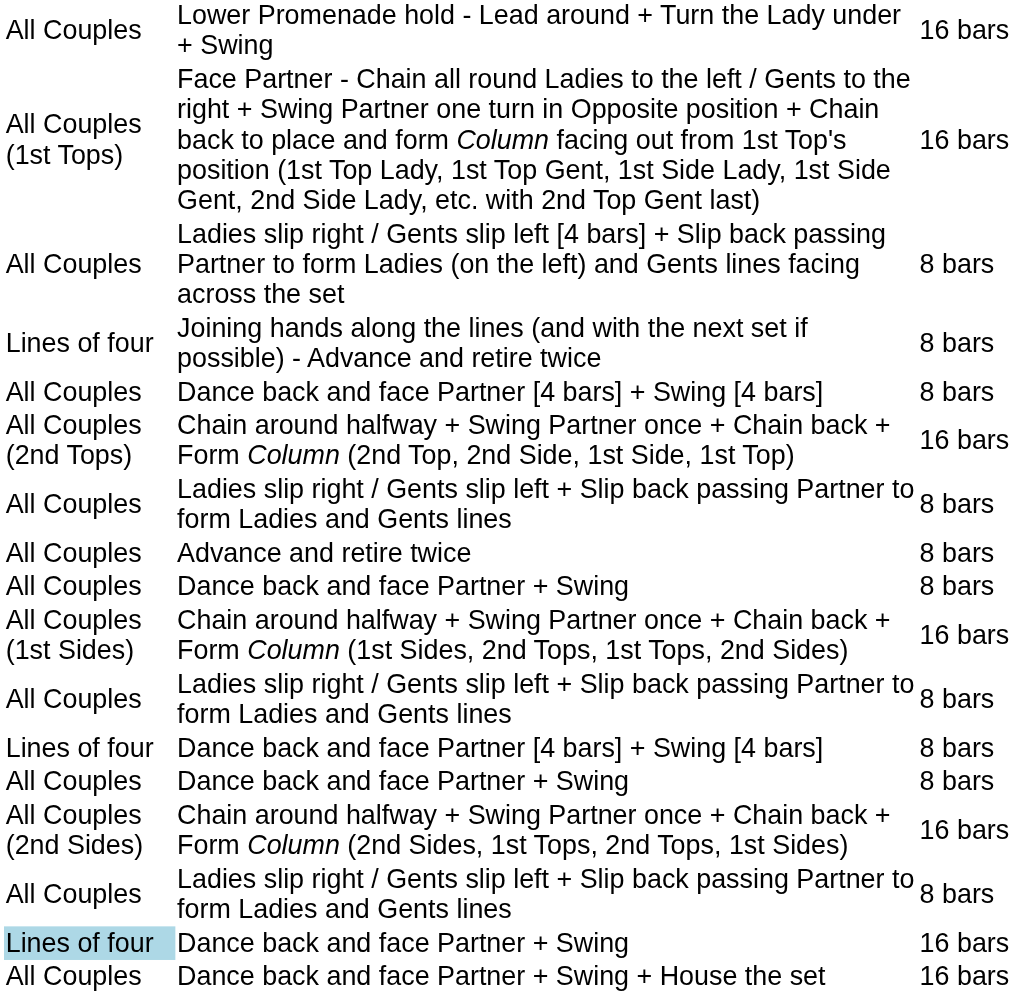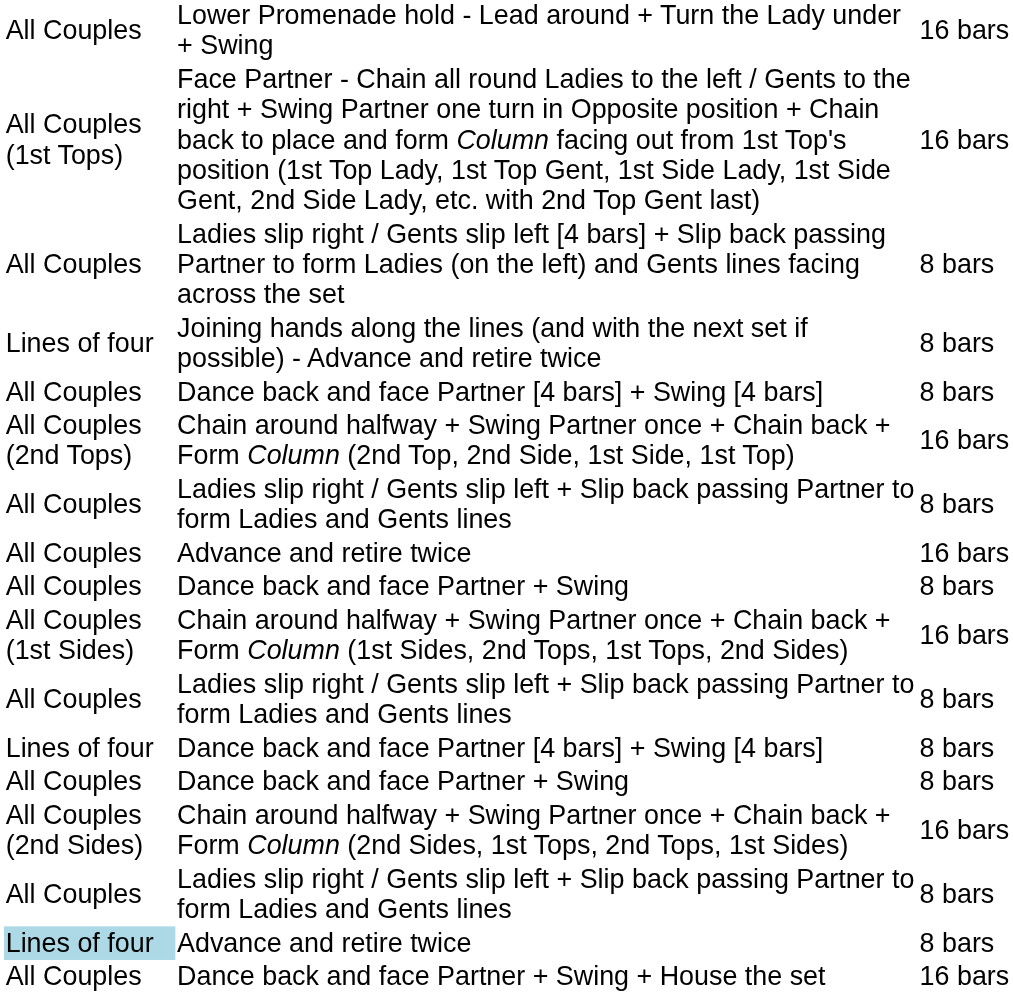(957, 553) 8 bars -> (964, 553) 16 bars
(403, 942) Dance back and face Partner + Swing -> (324, 942) Advance and retire twice
(964, 942) 16 bars -> (957, 942) 8 bars
